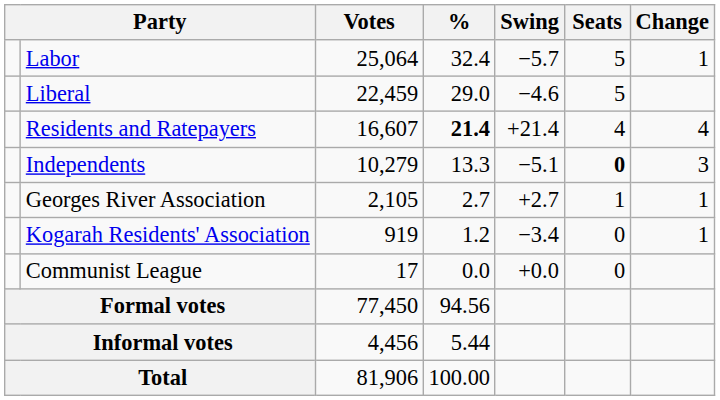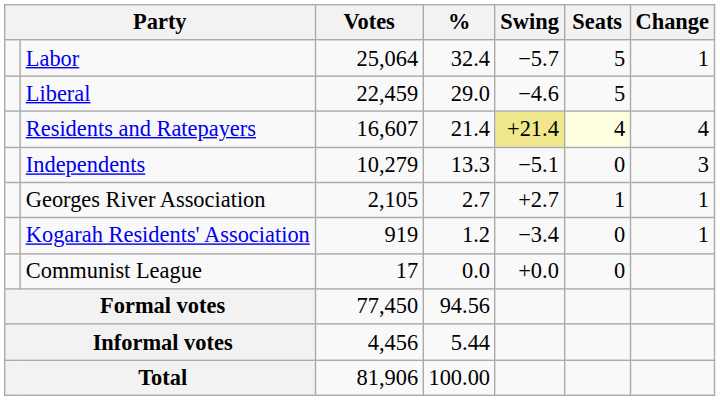(470, 128) bold -> (470, 128) normal
(533, 128) no background -> (533, 128) khaki background
(620, 128) no background -> (620, 128) lightyellow background
(620, 164) bold -> (620, 164) normal
